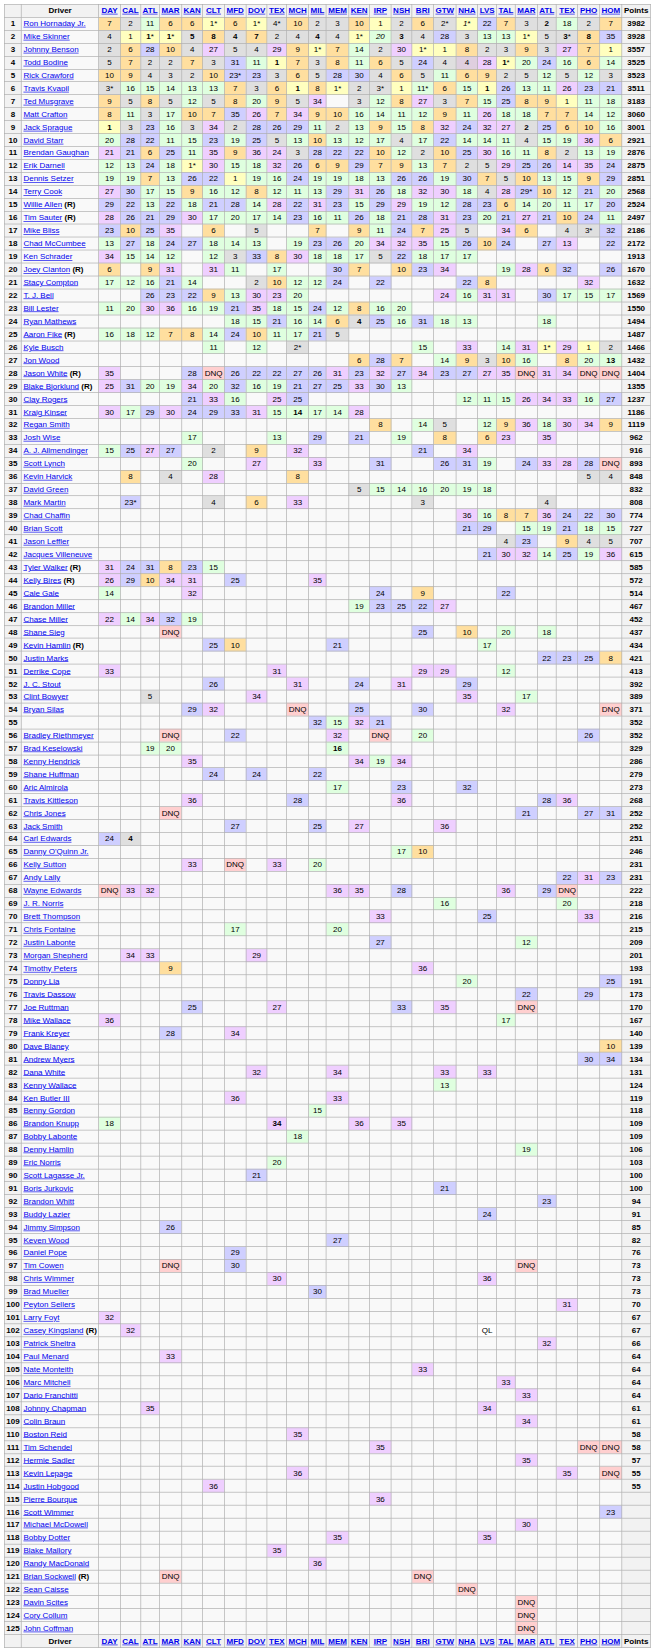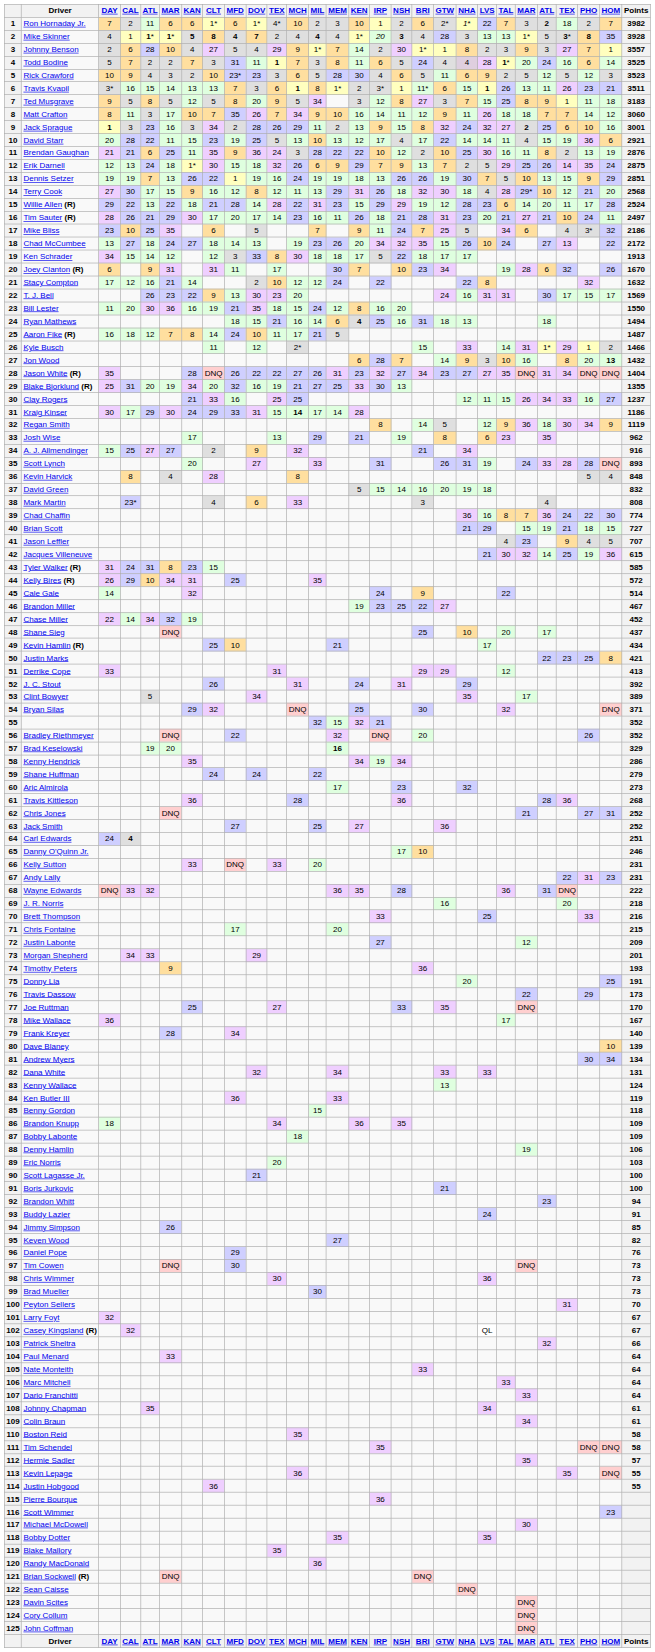(611, 205) 20 -> (611, 205) 28
(547, 632) 18 -> (547, 632) 17
(547, 891) 29 -> (547, 891) 31
(277, 1124) bold -> (277, 1124) normal
